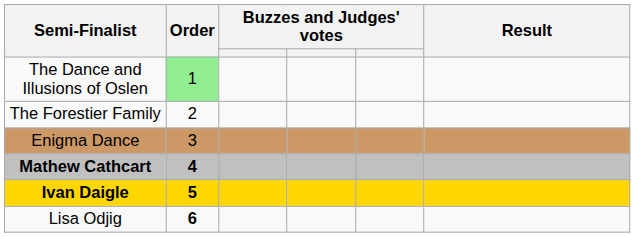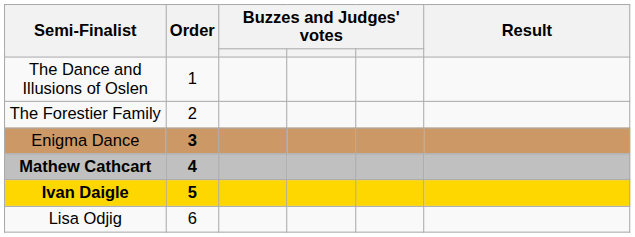(192, 79) lightgreen background -> (192, 79) no background
(192, 140) normal -> (192, 140) bold
(192, 219) bold -> (192, 219) normal
